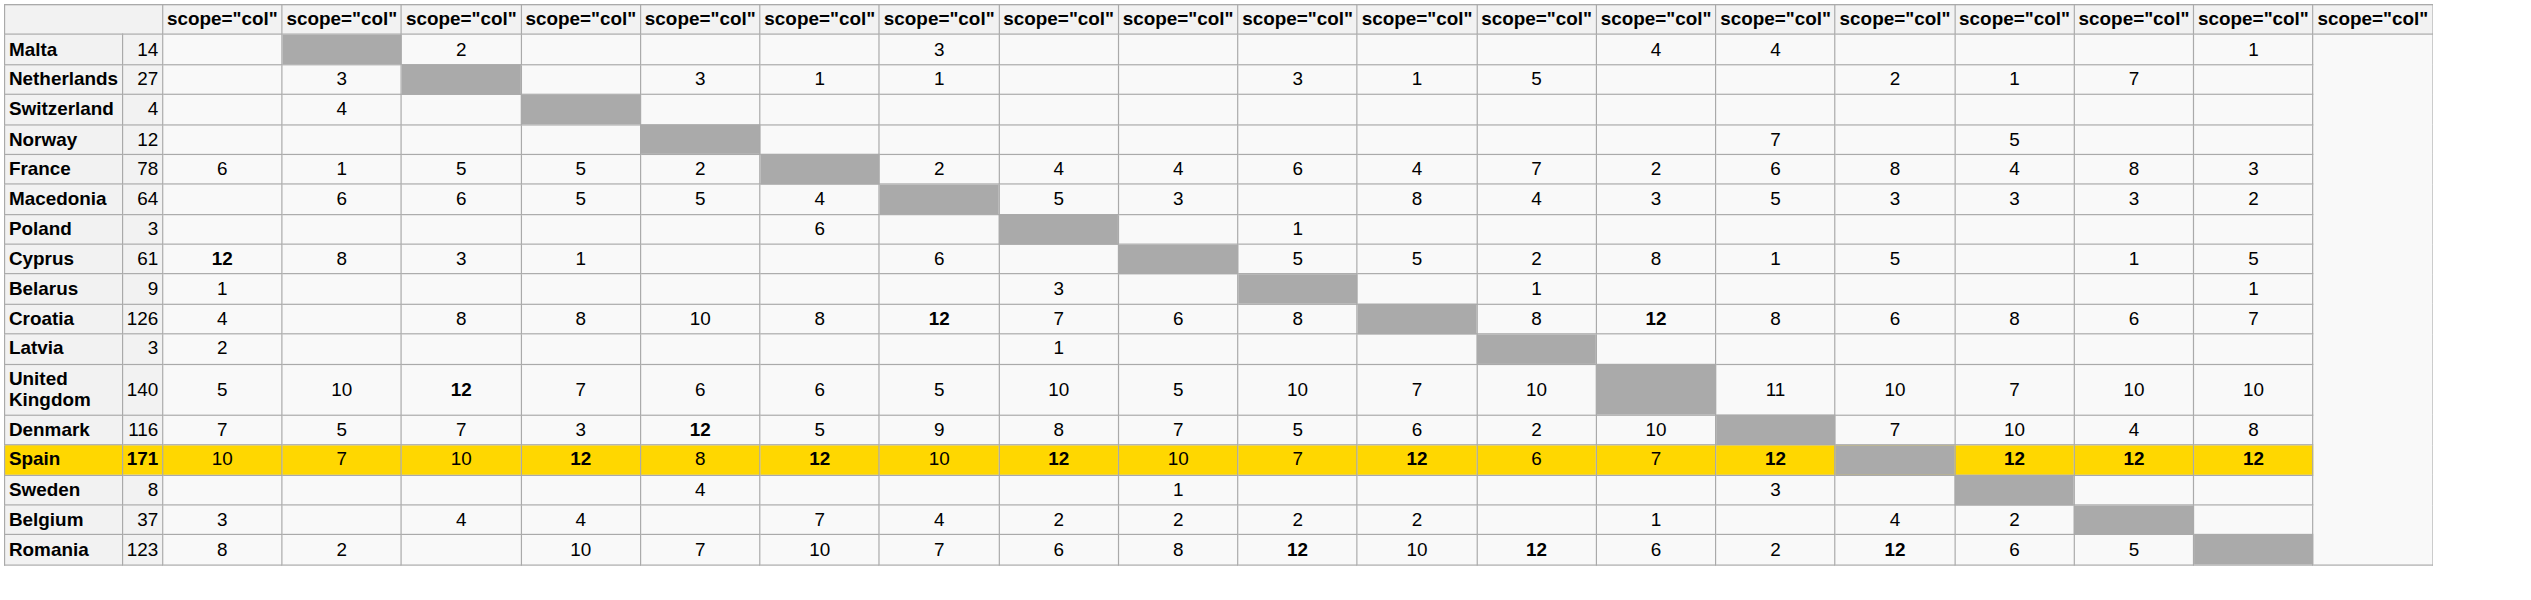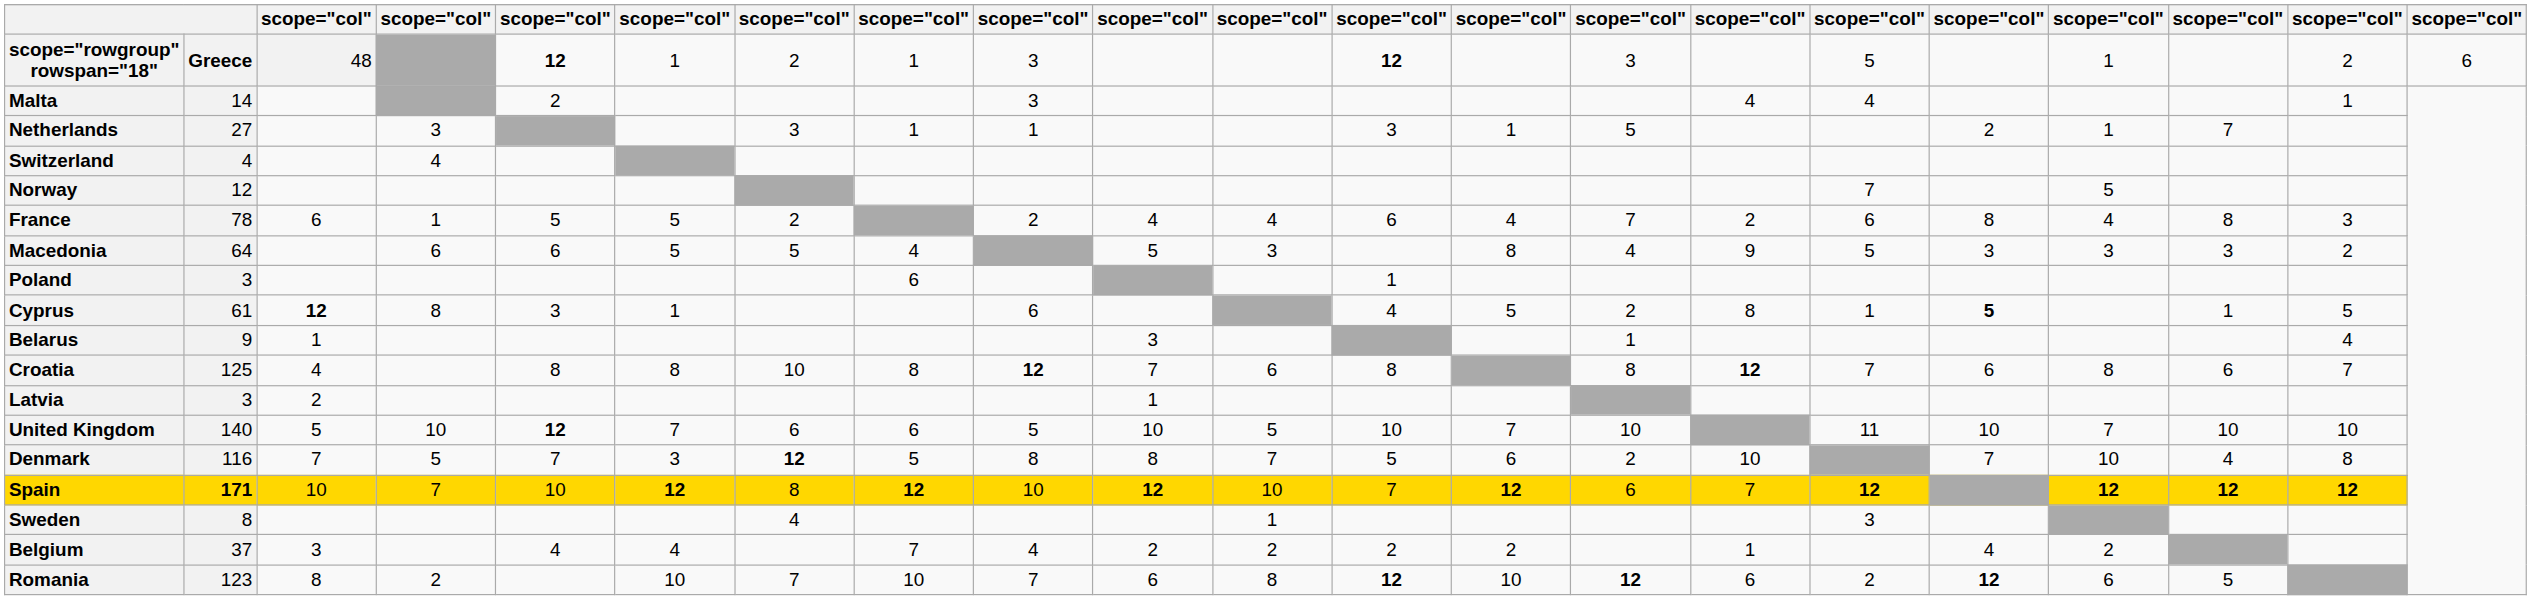+ row: (94, 60)
(1656, 199) 3 -> (1750, 250) 9
(1298, 259) 5 -> (1392, 310) 4
(1895, 259) normal -> (1989, 310) bold
(2253, 288) 1 -> (2347, 340) 4
(143, 318) 126 -> (236, 370) 125
(1776, 318) 8 -> (1869, 370) 7
(939, 429) 9 -> (1033, 459) 8
